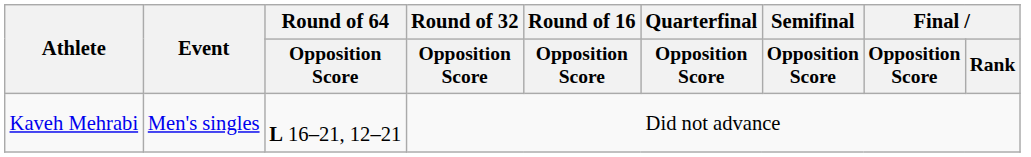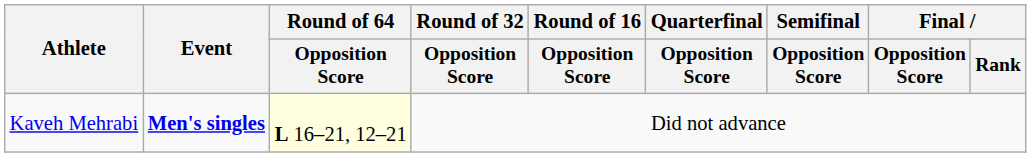(204, 122) normal -> (206, 122) bold
(335, 135) no background -> (341, 135) lightyellow background
